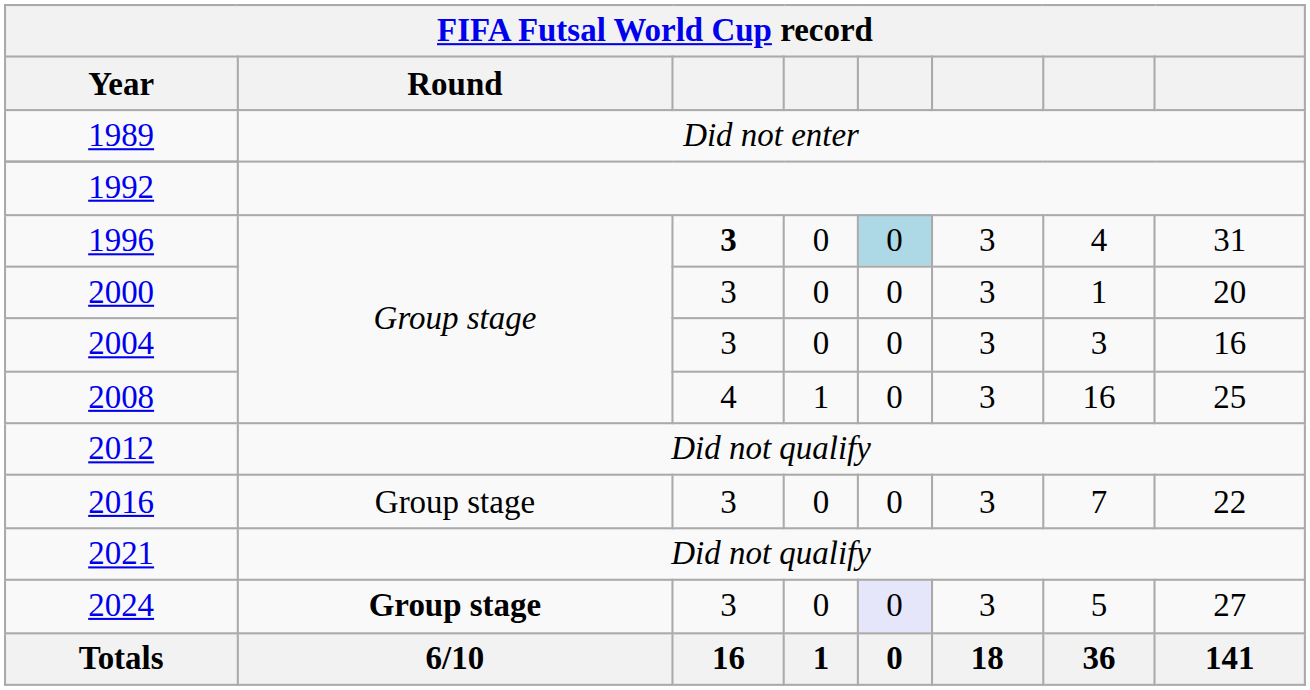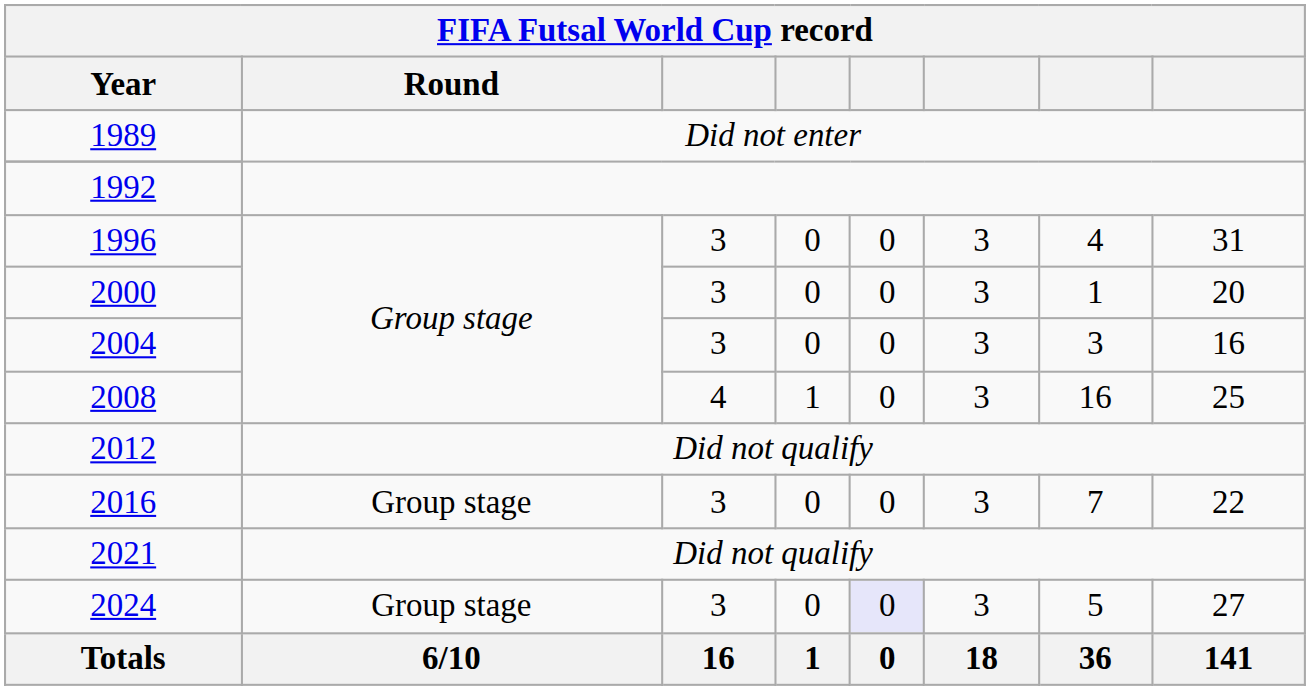(729, 239) bold -> (718, 239) normal
(895, 239) lightblue background -> (887, 239) no background
(455, 605) bold -> (451, 605) normal
